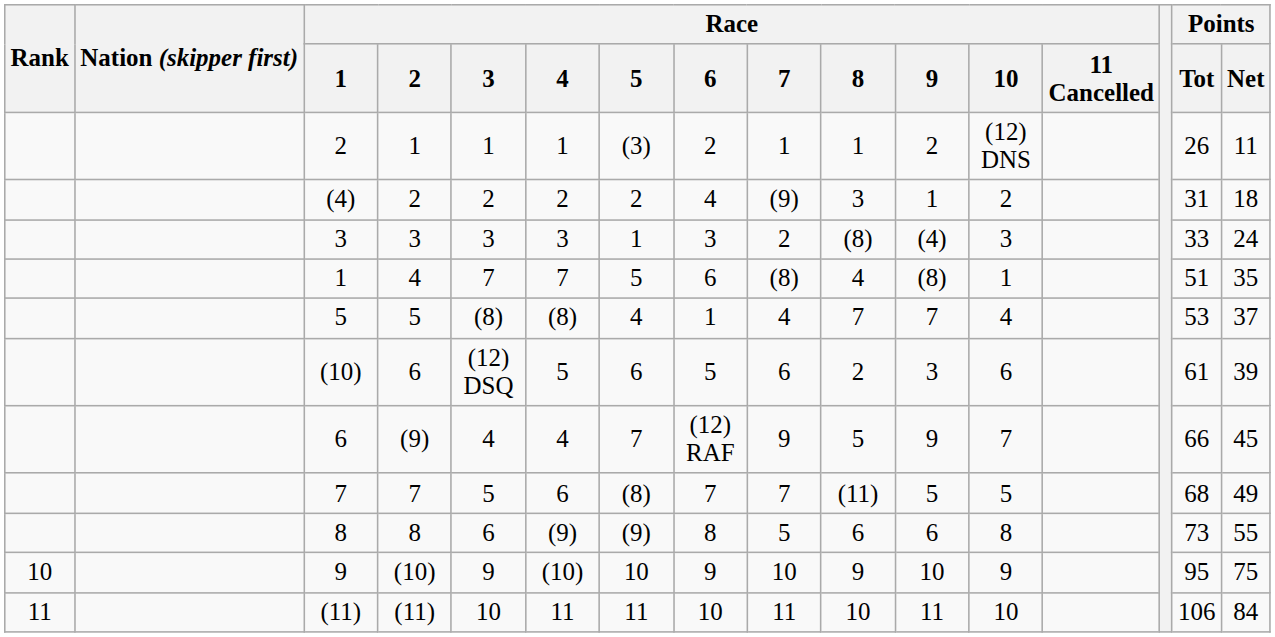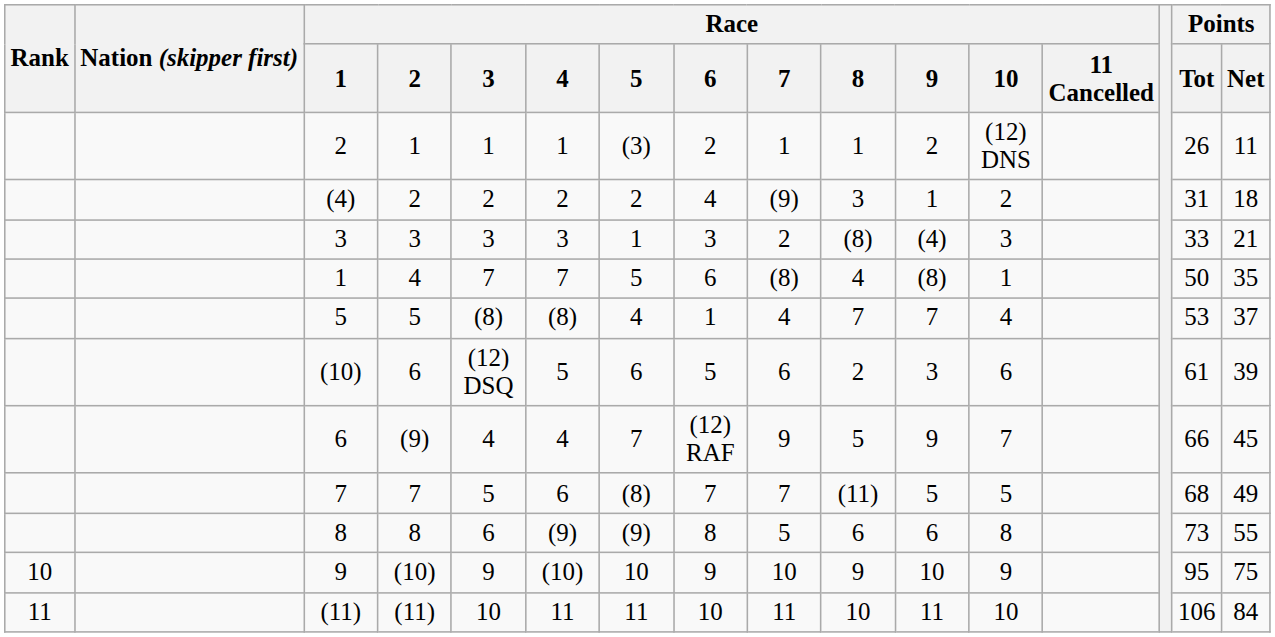(1246, 238) 24 -> (1246, 238) 21
(1197, 278) 51 -> (1197, 278) 50
